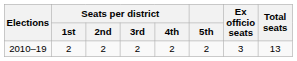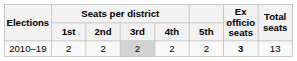(137, 48) no background -> (137, 48) lightgrey background
(241, 48) normal -> (241, 48) bold
